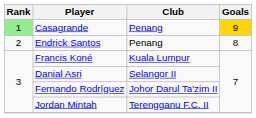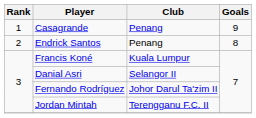(18, 27) lightgreen background -> (18, 27) no background
(235, 27) gold background -> (235, 27) no background
